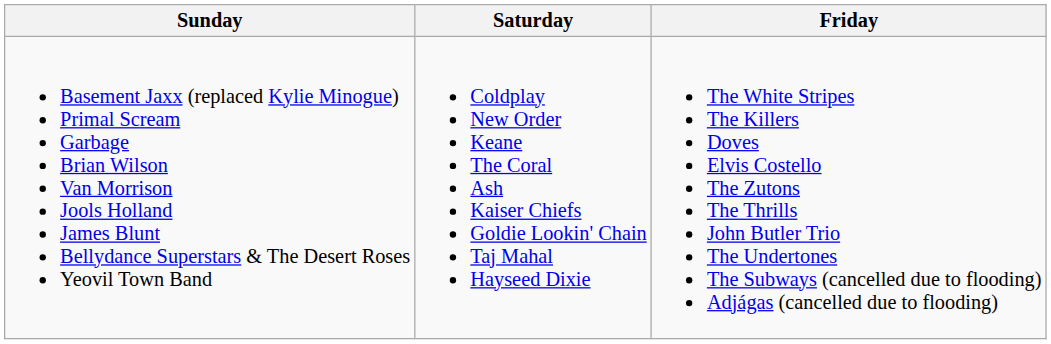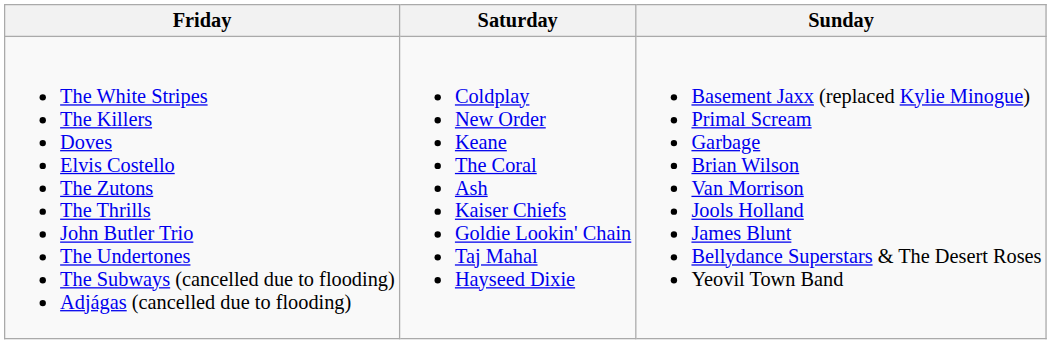columns swapped: (849, 20) <-> (210, 20)
